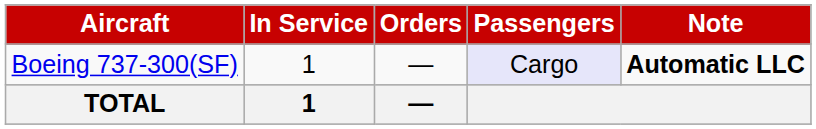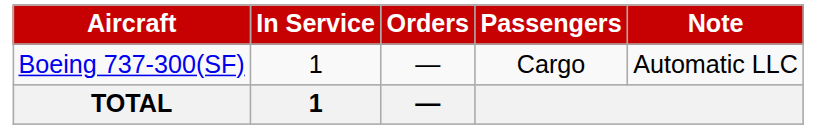(544, 64) lavender background -> (551, 64) no background
(716, 64) bold -> (716, 64) normal
